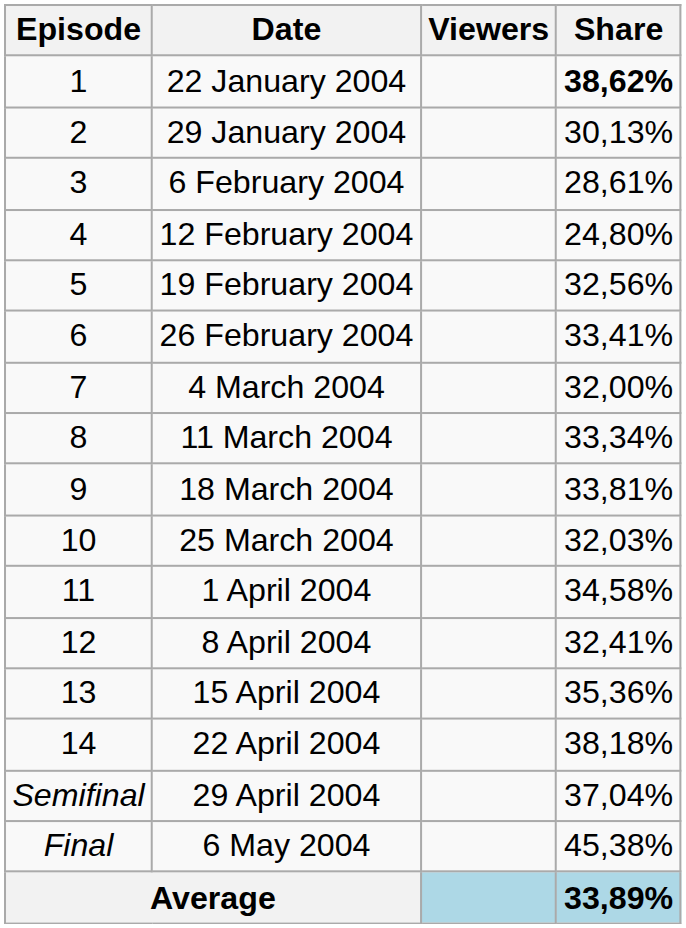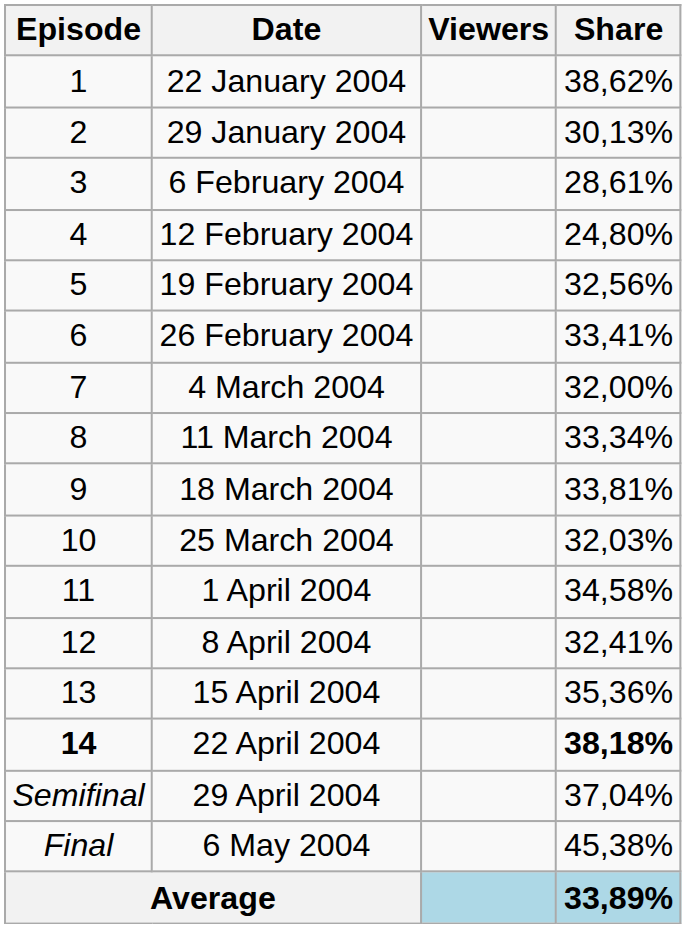(619, 81) bold -> (619, 81) normal
(79, 744) normal -> (79, 744) bold
(619, 744) normal -> (619, 744) bold
